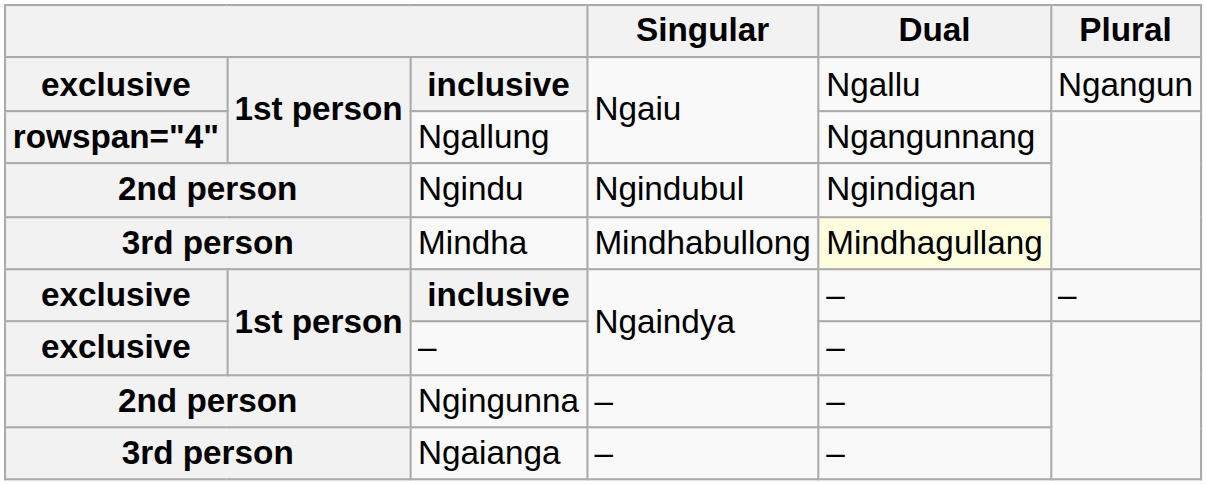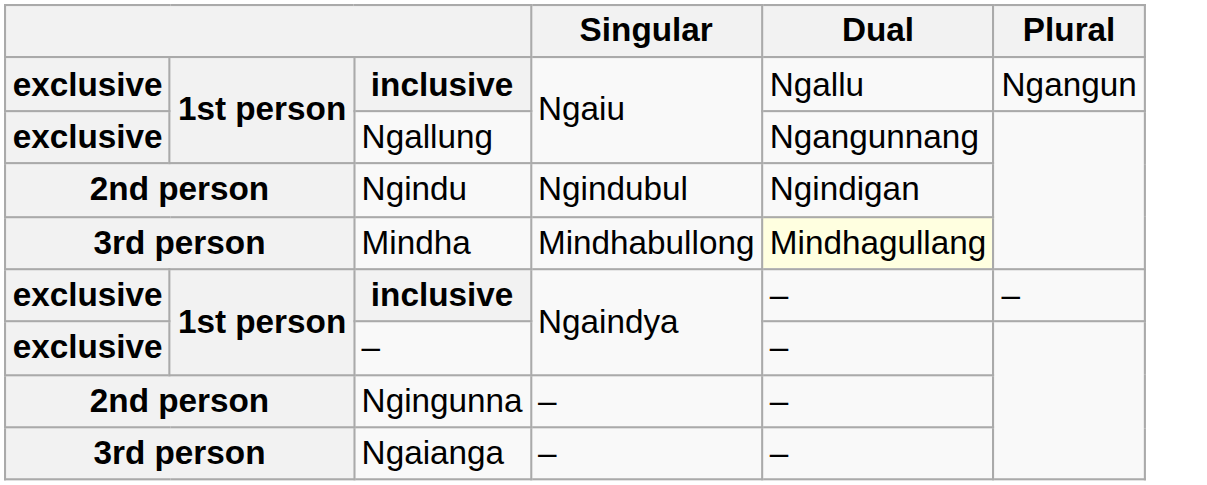(116, 136) rowspan="4" -> (88, 136) exclusive
